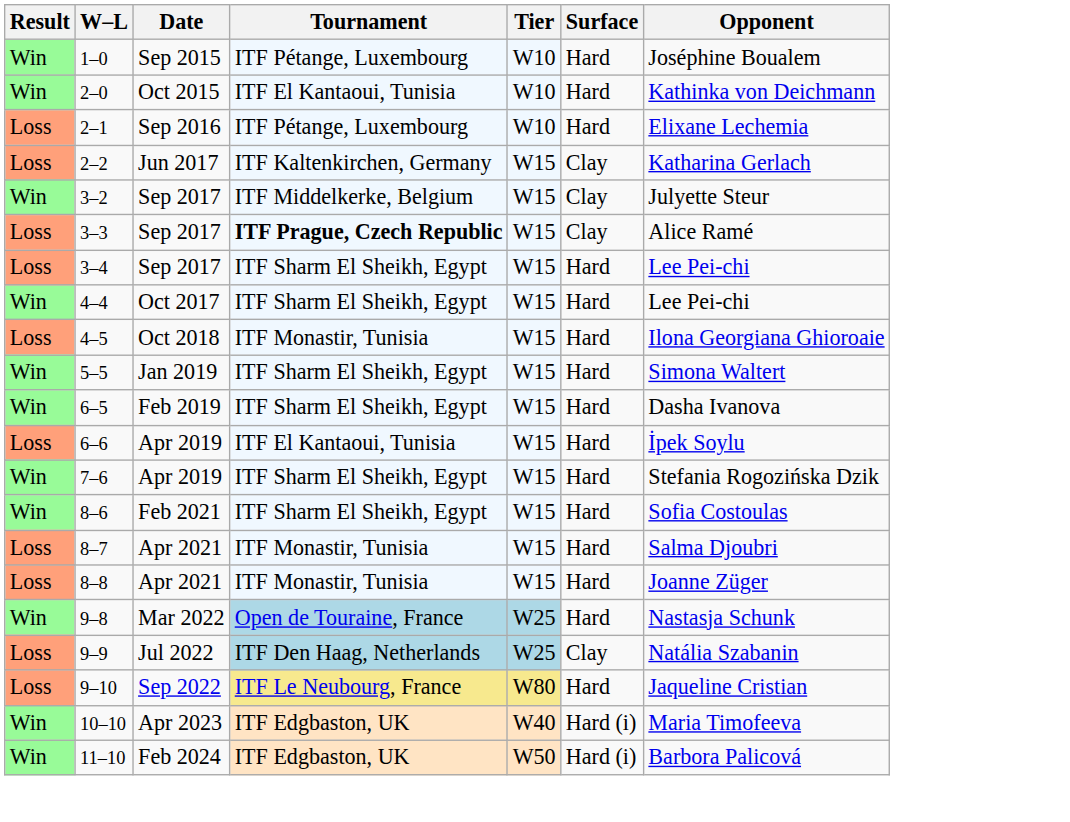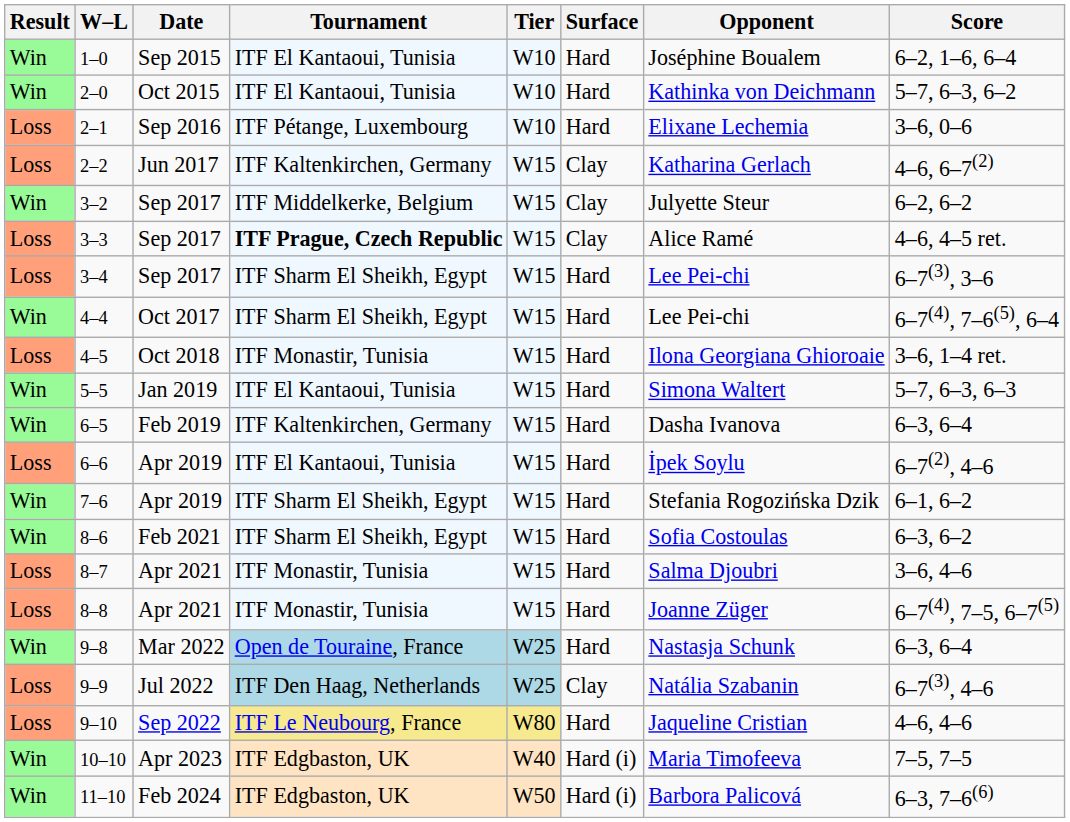+ column: (977, 22)
(351, 57) ITF Pétange, Luxembourg -> (345, 57) ITF El Kantaoui, Tunisia
(361, 372) ITF Sharm El Sheikh, Egypt -> (345, 390) ITF El Kantaoui, Tunisia
(361, 407) ITF Sharm El Sheikh, Egypt -> (363, 425) ITF Kaltenkirchen, Germany
